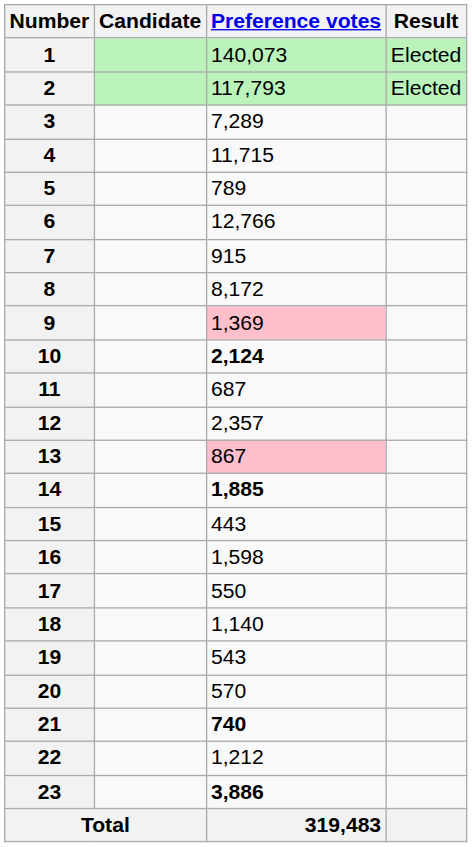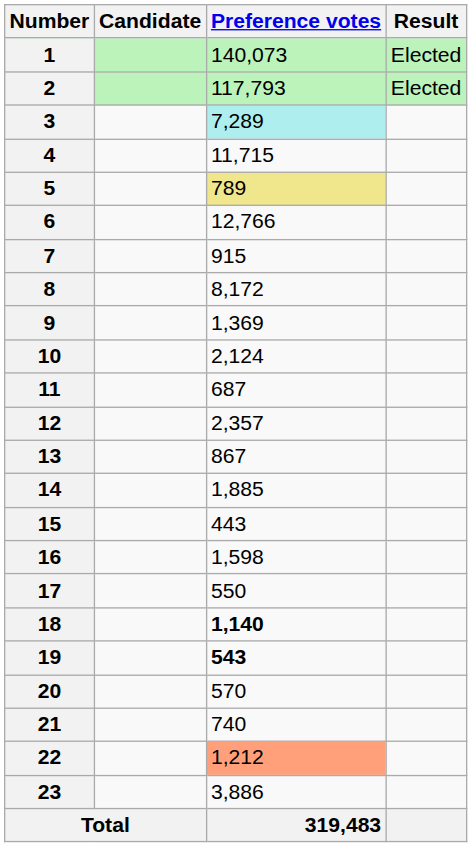(237, 121) no background -> (237, 121) paleturquoise background
(229, 188) no background -> (229, 188) khaki background
(237, 322) pink background -> (237, 322) no background
(237, 356) bold -> (237, 356) normal
(229, 456) pink background -> (229, 456) no background
(237, 490) bold -> (237, 490) normal
(237, 624) normal -> (237, 624) bold
(229, 657) normal -> (229, 657) bold
(229, 724) bold -> (229, 724) normal
(237, 758) no background -> (237, 758) lightsalmon background
(237, 791) bold -> (237, 791) normal
